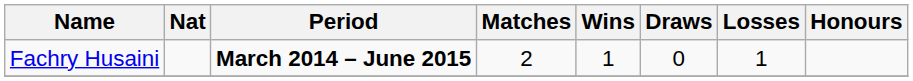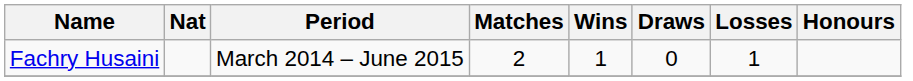(344, 57) bold -> (340, 57) normal
